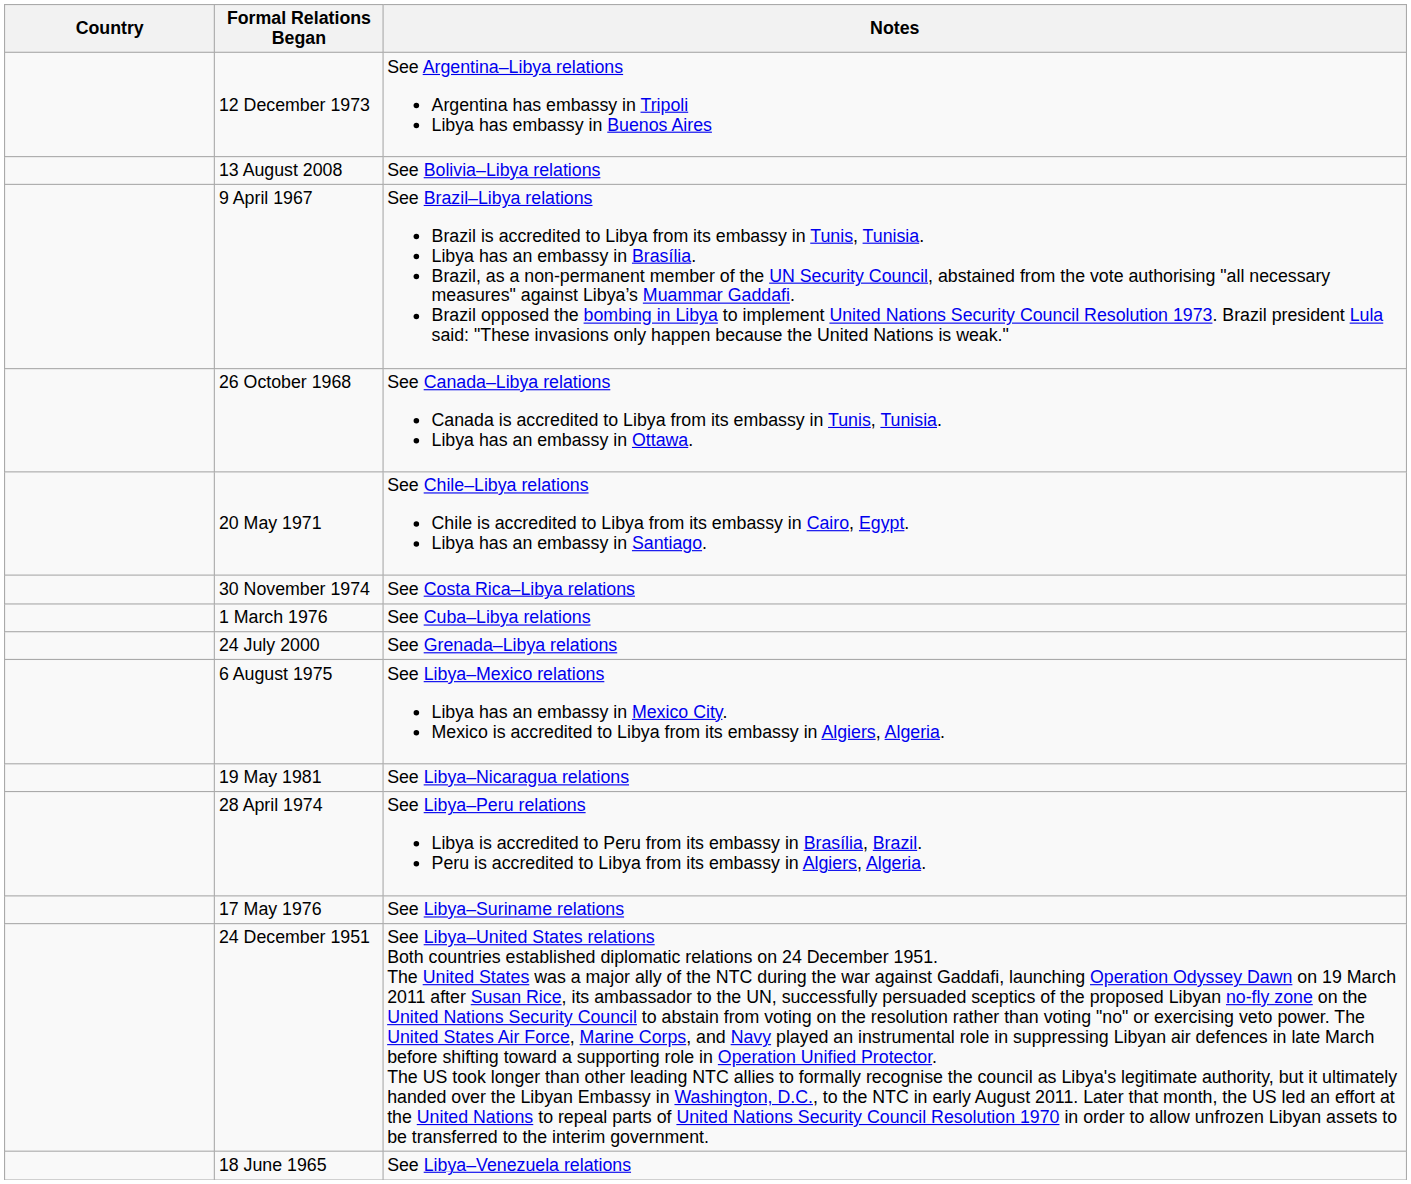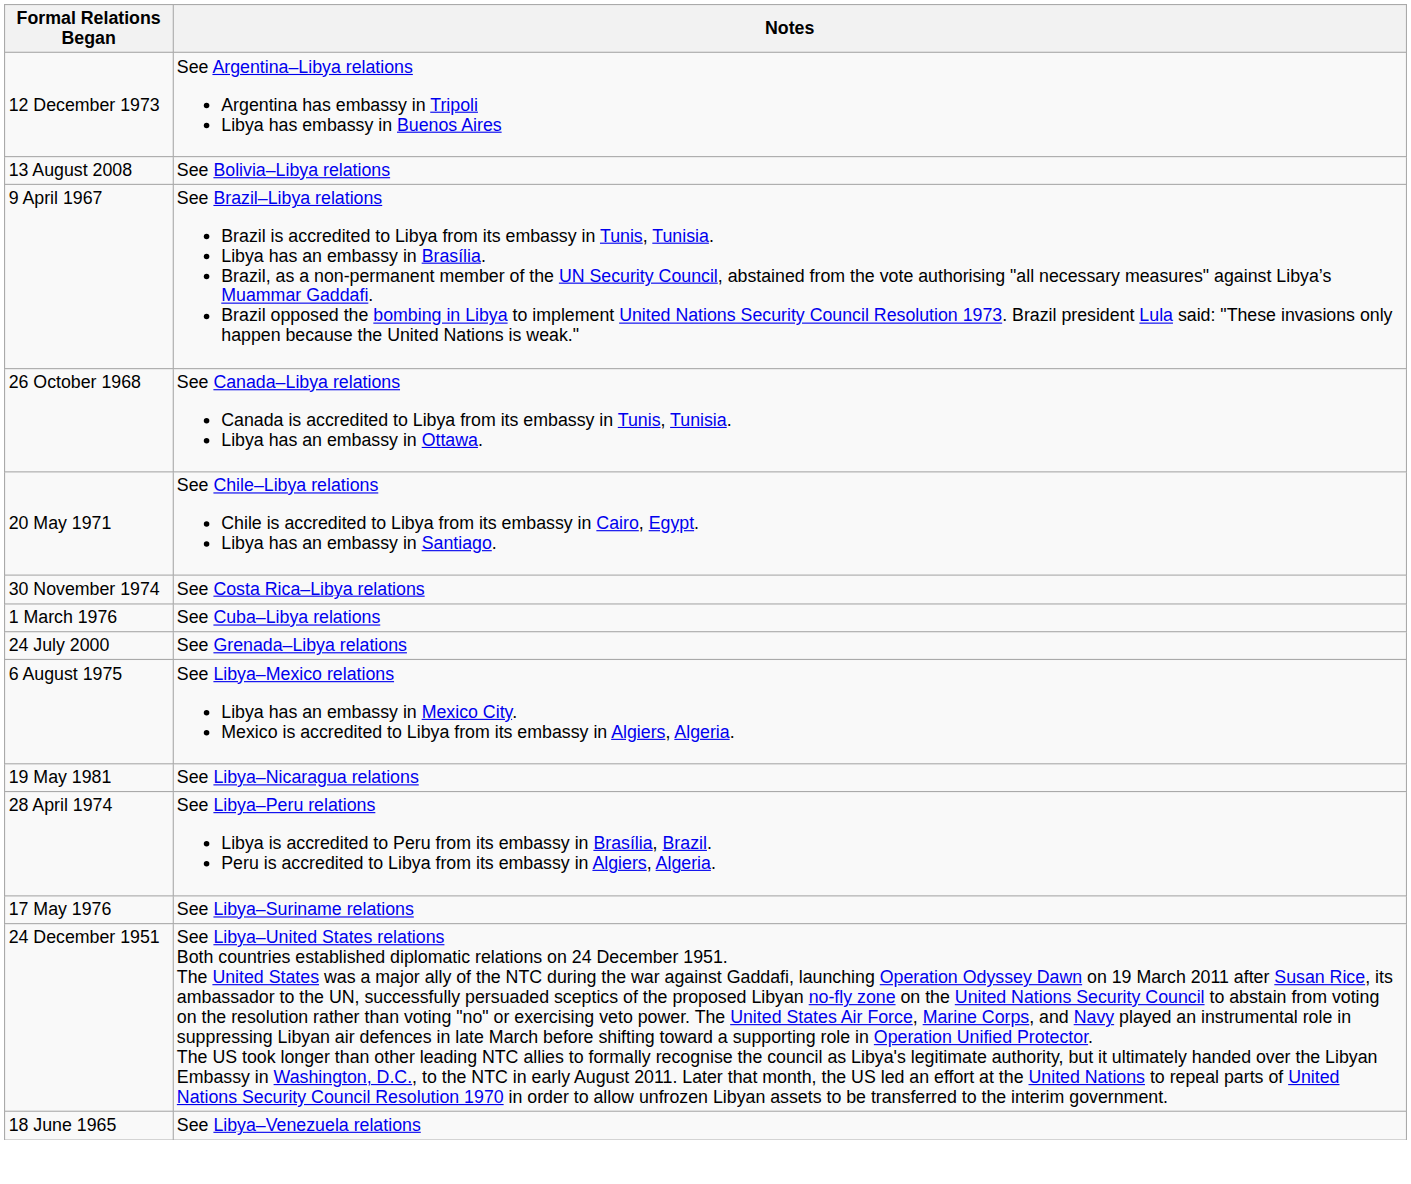- column: (110, 28)
